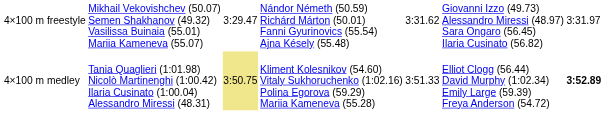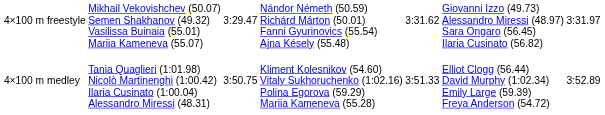(240, 81) khaki background -> (240, 81) no background
(584, 81) bold -> (583, 81) normal
